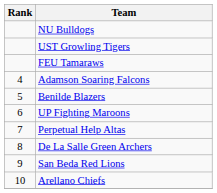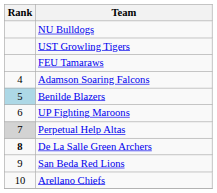(20, 96) no background -> (20, 96) lightblue background
(20, 130) no background -> (20, 130) lightgrey background
(20, 146) normal -> (20, 146) bold
